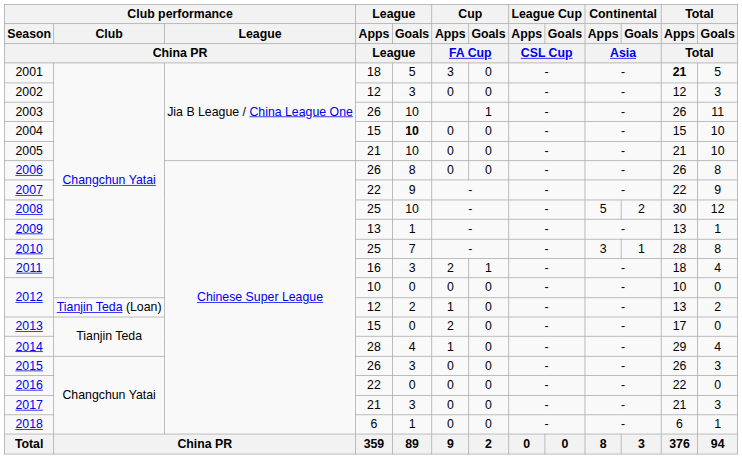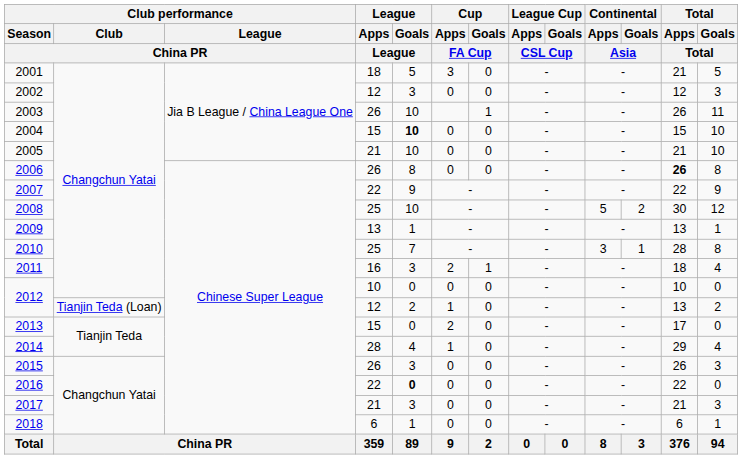(680, 72) bold -> (680, 72) normal
(680, 170) normal -> (680, 170) bold
(412, 385) normal -> (412, 385) bold
